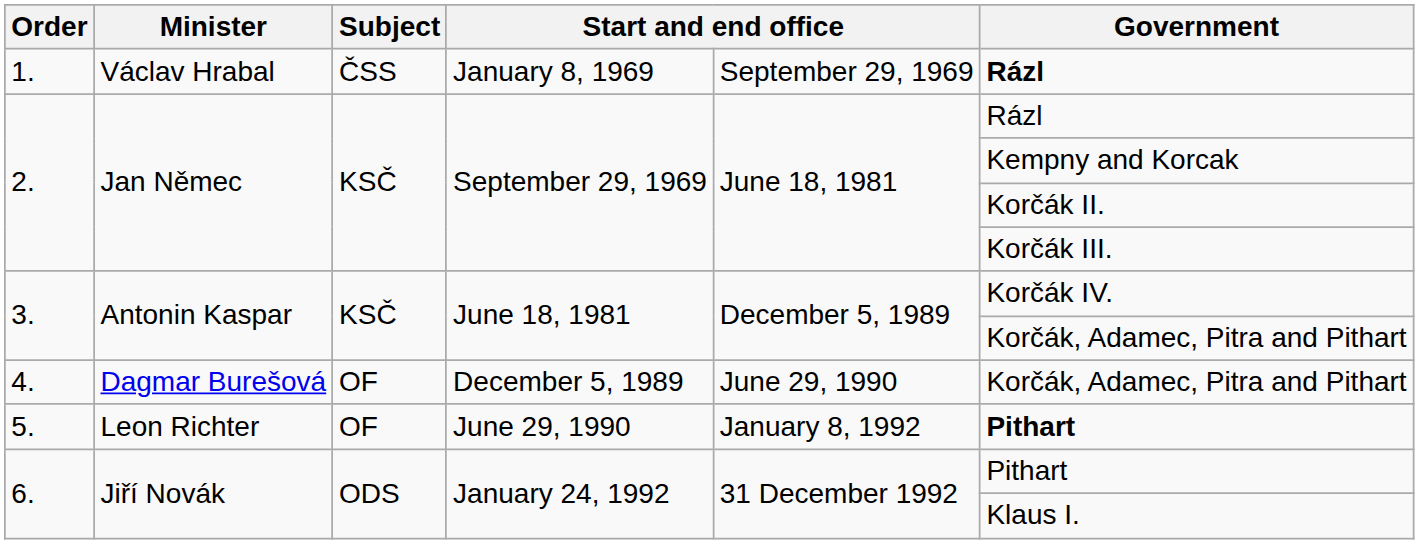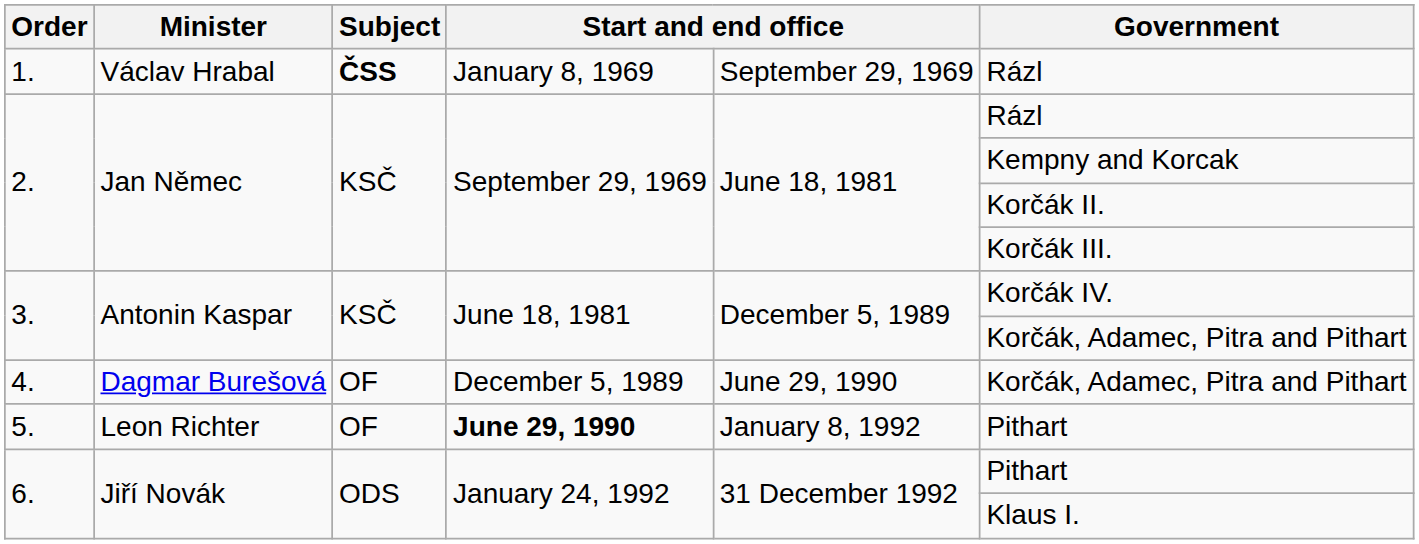(368, 71) normal -> (368, 71) bold
(1015, 71) bold -> (1014, 71) normal
(542, 426) normal -> (544, 426) bold
(1031, 426) bold -> (1027, 426) normal
